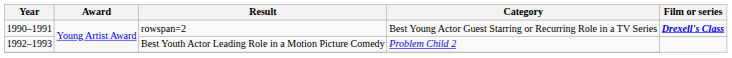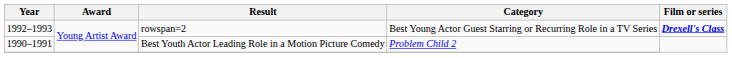(29, 28) 1990–1991 -> (29, 28) 1992–1993
(29, 44) 1992–1993 -> (29, 44) 1990–1991
